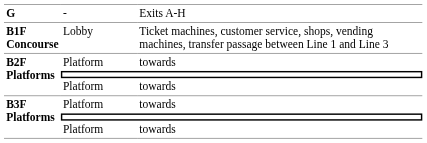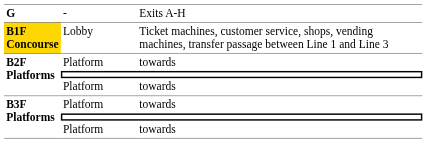(32, 37) no background -> (32, 37) gold background
